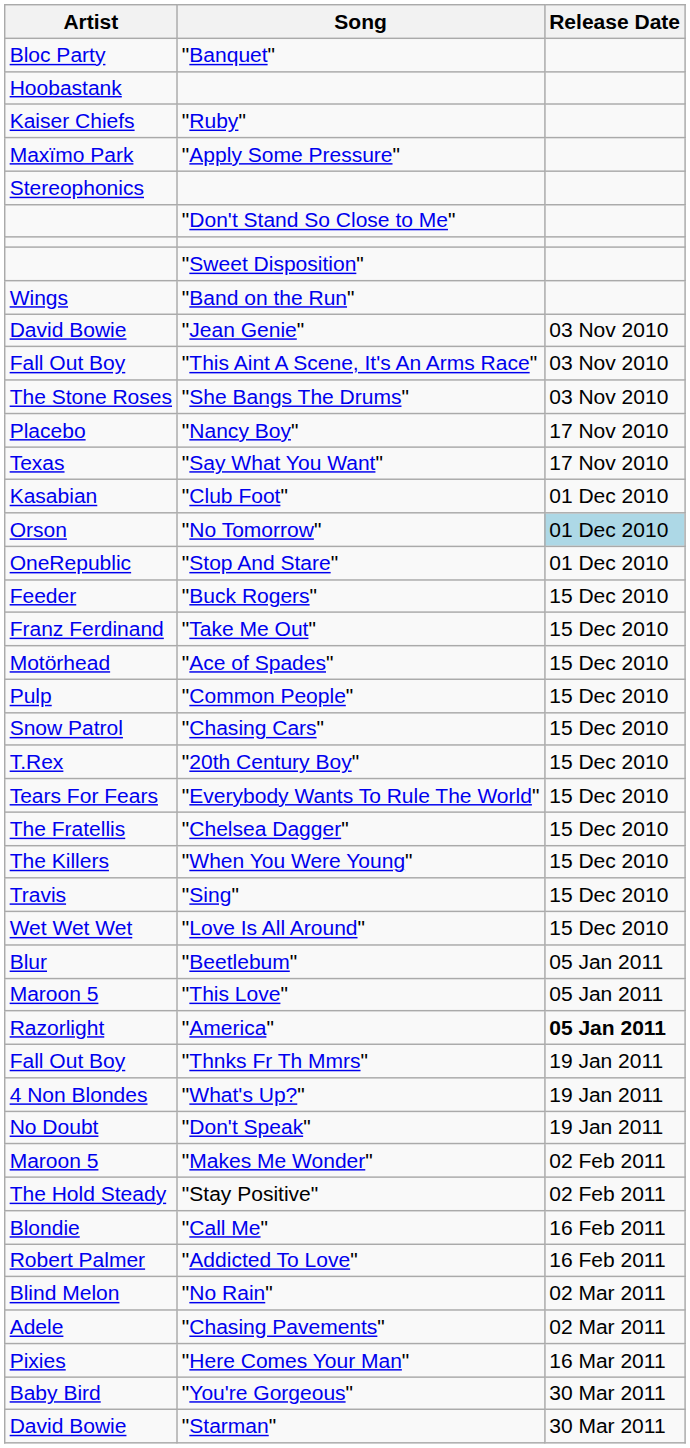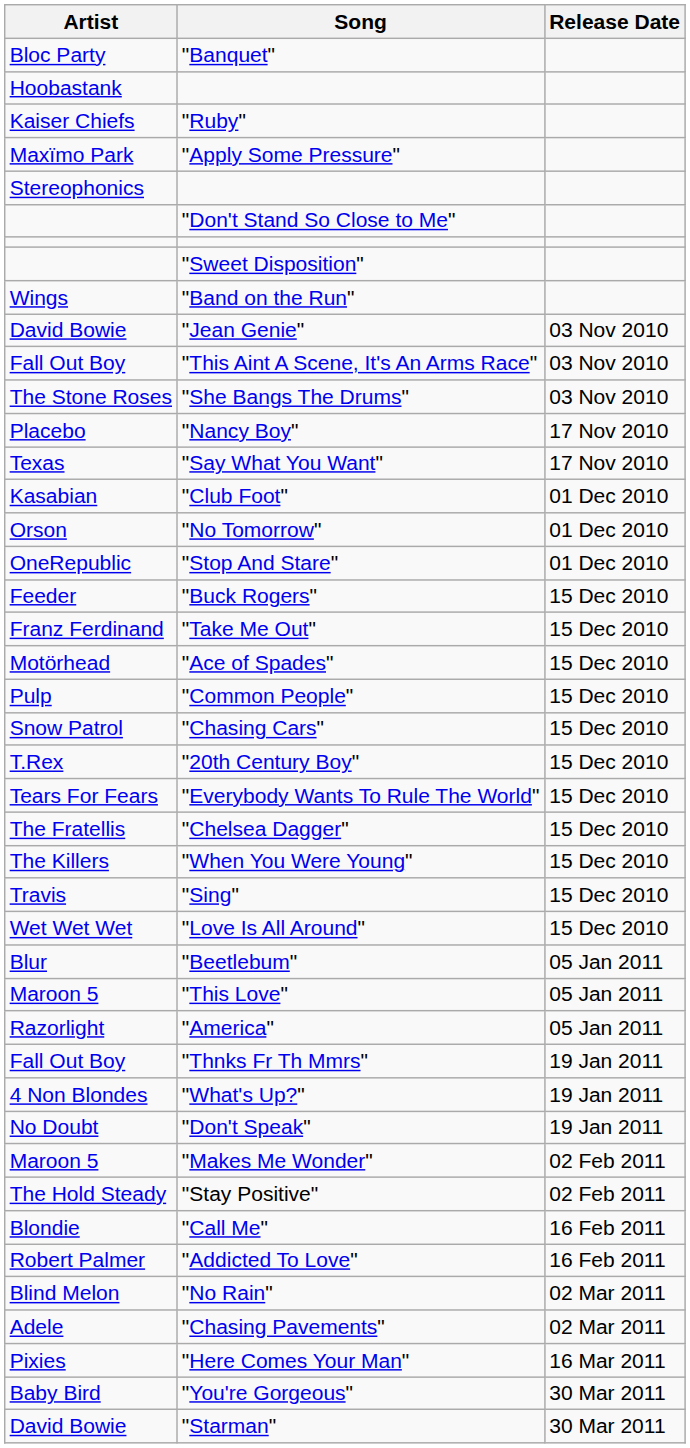(609, 530) lightblue background -> (609, 530) no background
(608, 1028) bold -> (606, 1028) normal
